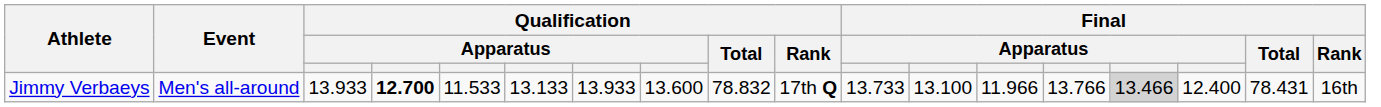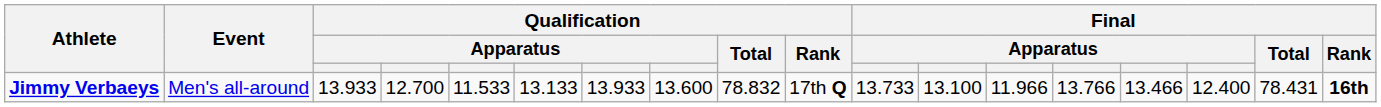(79, 88) normal -> (84, 88) bold
(405, 88) bold -> (415, 88) normal
(1144, 88) lightgrey background -> (1154, 88) no background
(1339, 88) normal -> (1349, 88) bold
